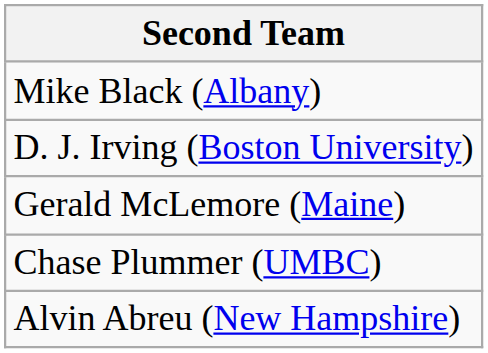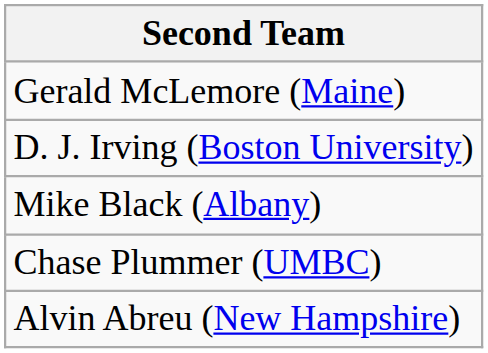(167, 90) Mike Black (Albany) -> (209, 90) Gerald McLemore (Maine)
(209, 204) Gerald McLemore (Maine) -> (167, 204) Mike Black (Albany)
